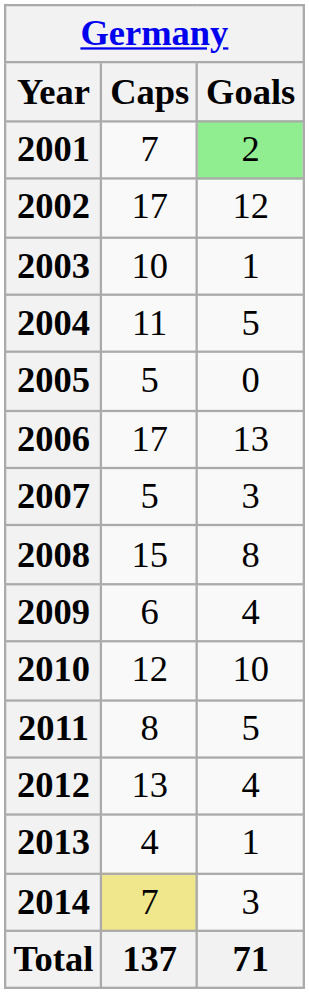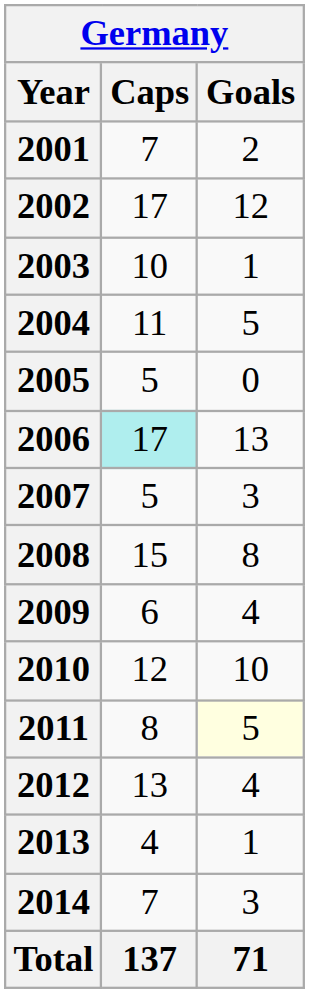(251, 149) lightgreen background -> (251, 149) no background
(150, 438) no background -> (150, 438) paleturquoise background
(251, 727) no background -> (251, 727) lightyellow background
(150, 901) khaki background -> (150, 901) no background
